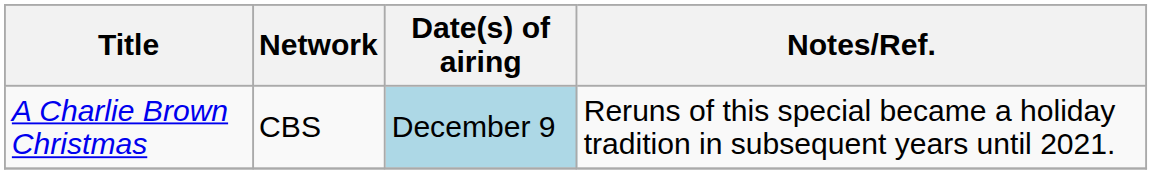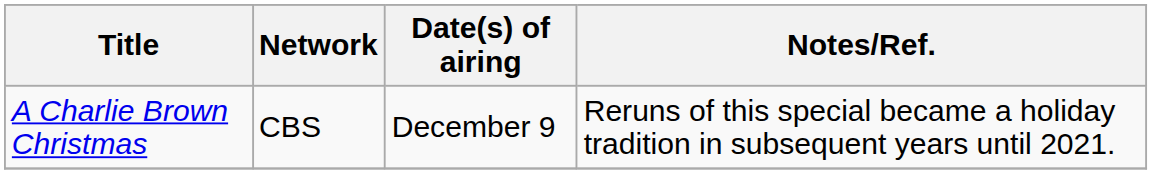(474, 126) lightblue background -> (474, 126) no background
